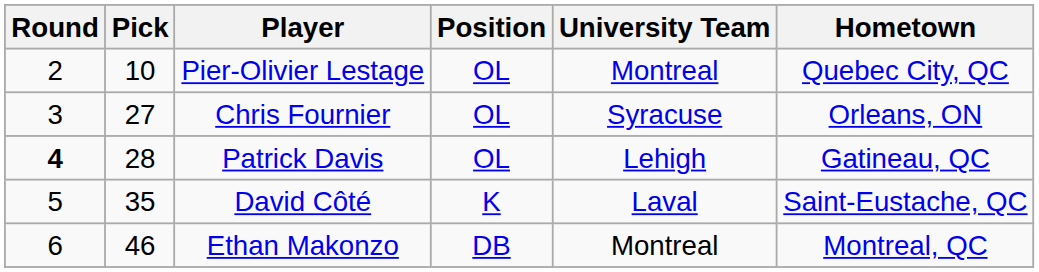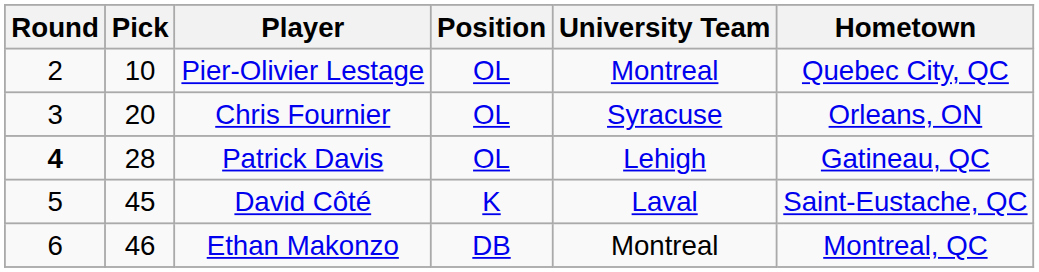(140, 115) 27 -> (140, 115) 20
(140, 202) 35 -> (140, 202) 45
